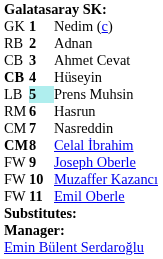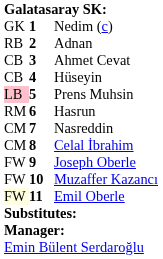(14, 77) bold -> (14, 77) normal
(13, 94) no background -> (13, 94) pink background
(33, 94) paleturquoise background -> (33, 94) no background
(16, 145) bold -> (15, 145) normal
(15, 196) no background -> (15, 196) lightyellow background
